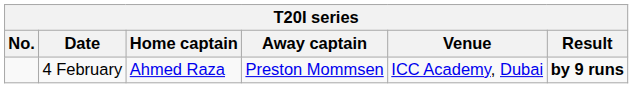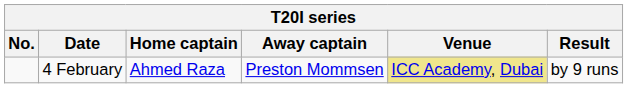(467, 69) no background -> (467, 69) khaki background
(587, 69) bold -> (585, 69) normal
